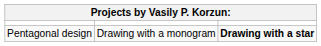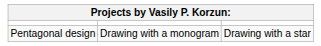(267, 33) bold -> (267, 33) normal
